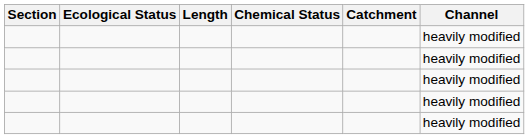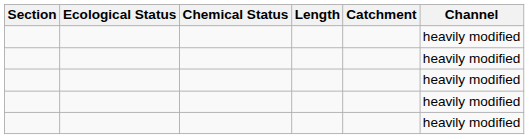columns swapped: (287, 15) <-> (205, 15)
